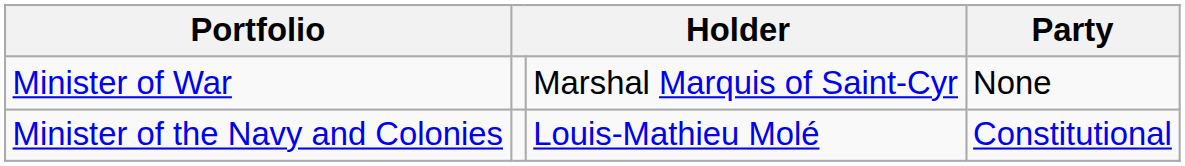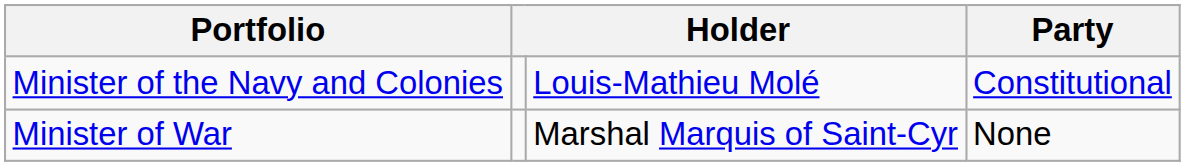rows swapped: (122, 82) <-> (258, 134)
